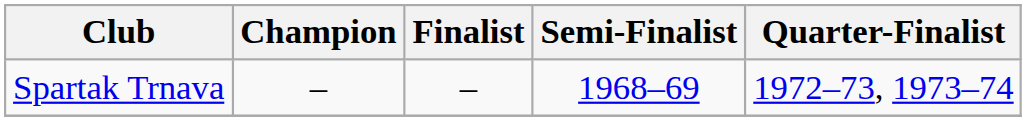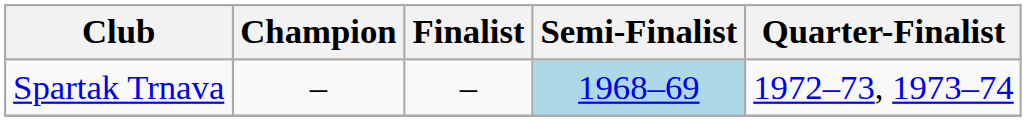(639, 87) no background -> (639, 87) lightblue background
